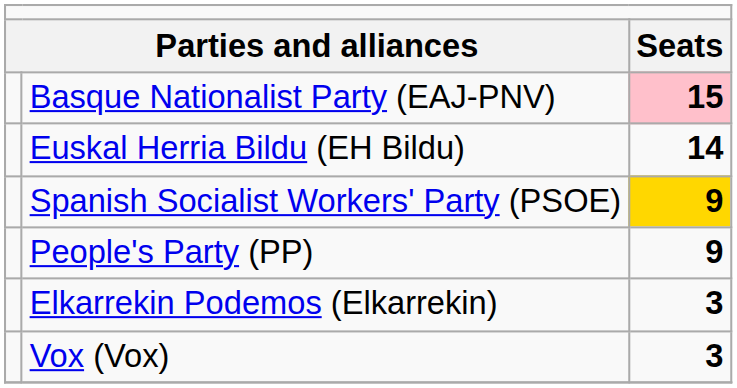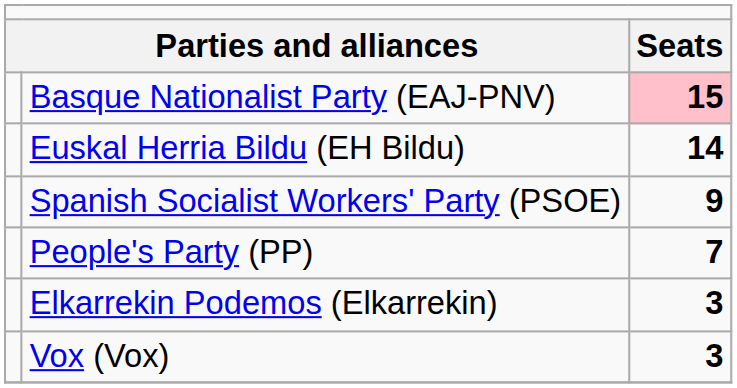(714, 200) gold background -> (714, 200) no background
(714, 252) 9 -> (714, 252) 7
